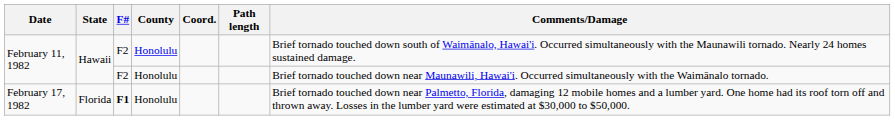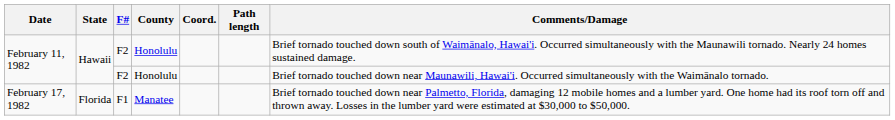(123, 99) bold -> (123, 99) normal
(156, 99) Honolulu -> (154, 99) Manatee
